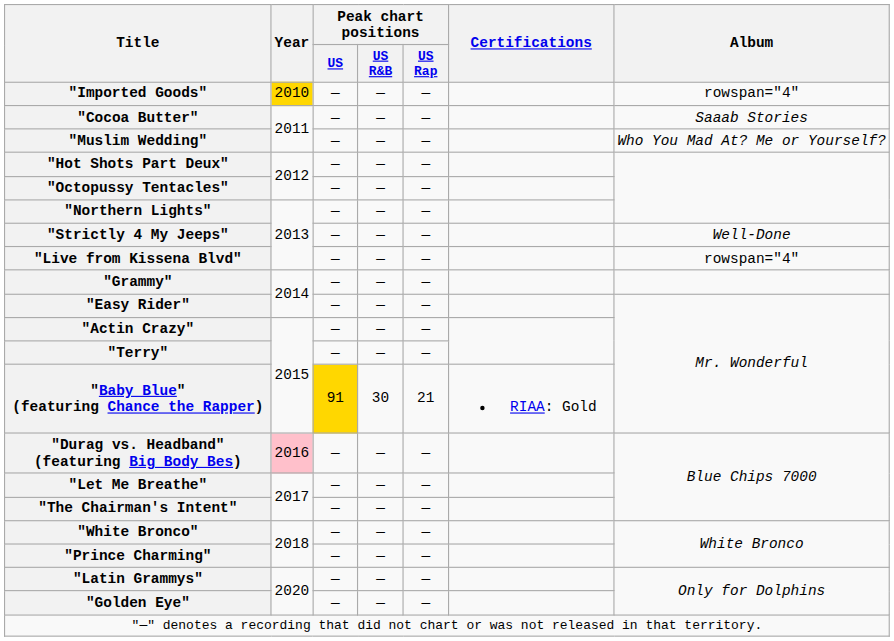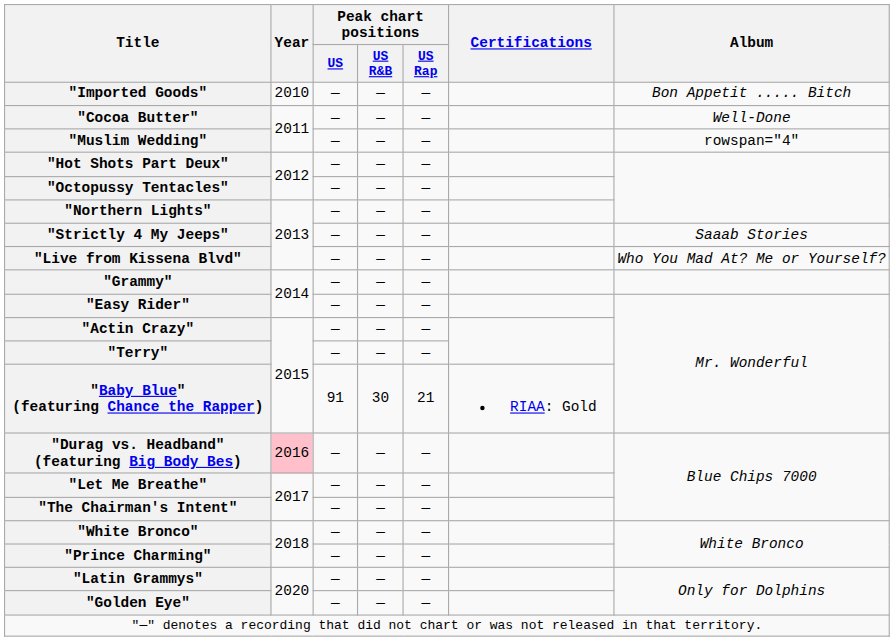(292, 94) gold background -> (292, 94) no background
(752, 94) rowspan="4" -> (752, 94) Bon Appetit ..... Bitch
(752, 117) Saaab Stories -> (752, 117) Well-Done
(752, 141) Who You Mad At? Me or Yourself? -> (752, 141) rowspan="4"
(752, 235) Well-Done -> (752, 235) Saaab Stories
(752, 258) rowspan="4" -> (752, 258) Who You Mad At? Me or Yourself?
(335, 399) gold background -> (335, 399) no background
